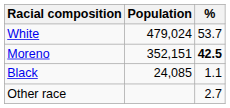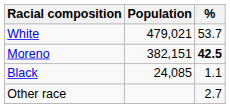(169, 34) 479,024 -> (169, 34) 479,021
(169, 53) 352,151 -> (169, 53) 382,151
